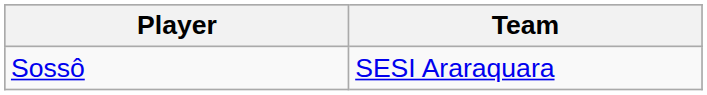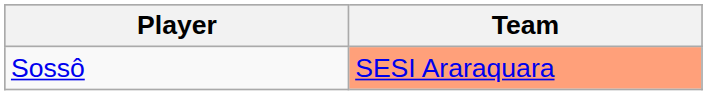(455, 67) no background -> (455, 67) lightsalmon background
